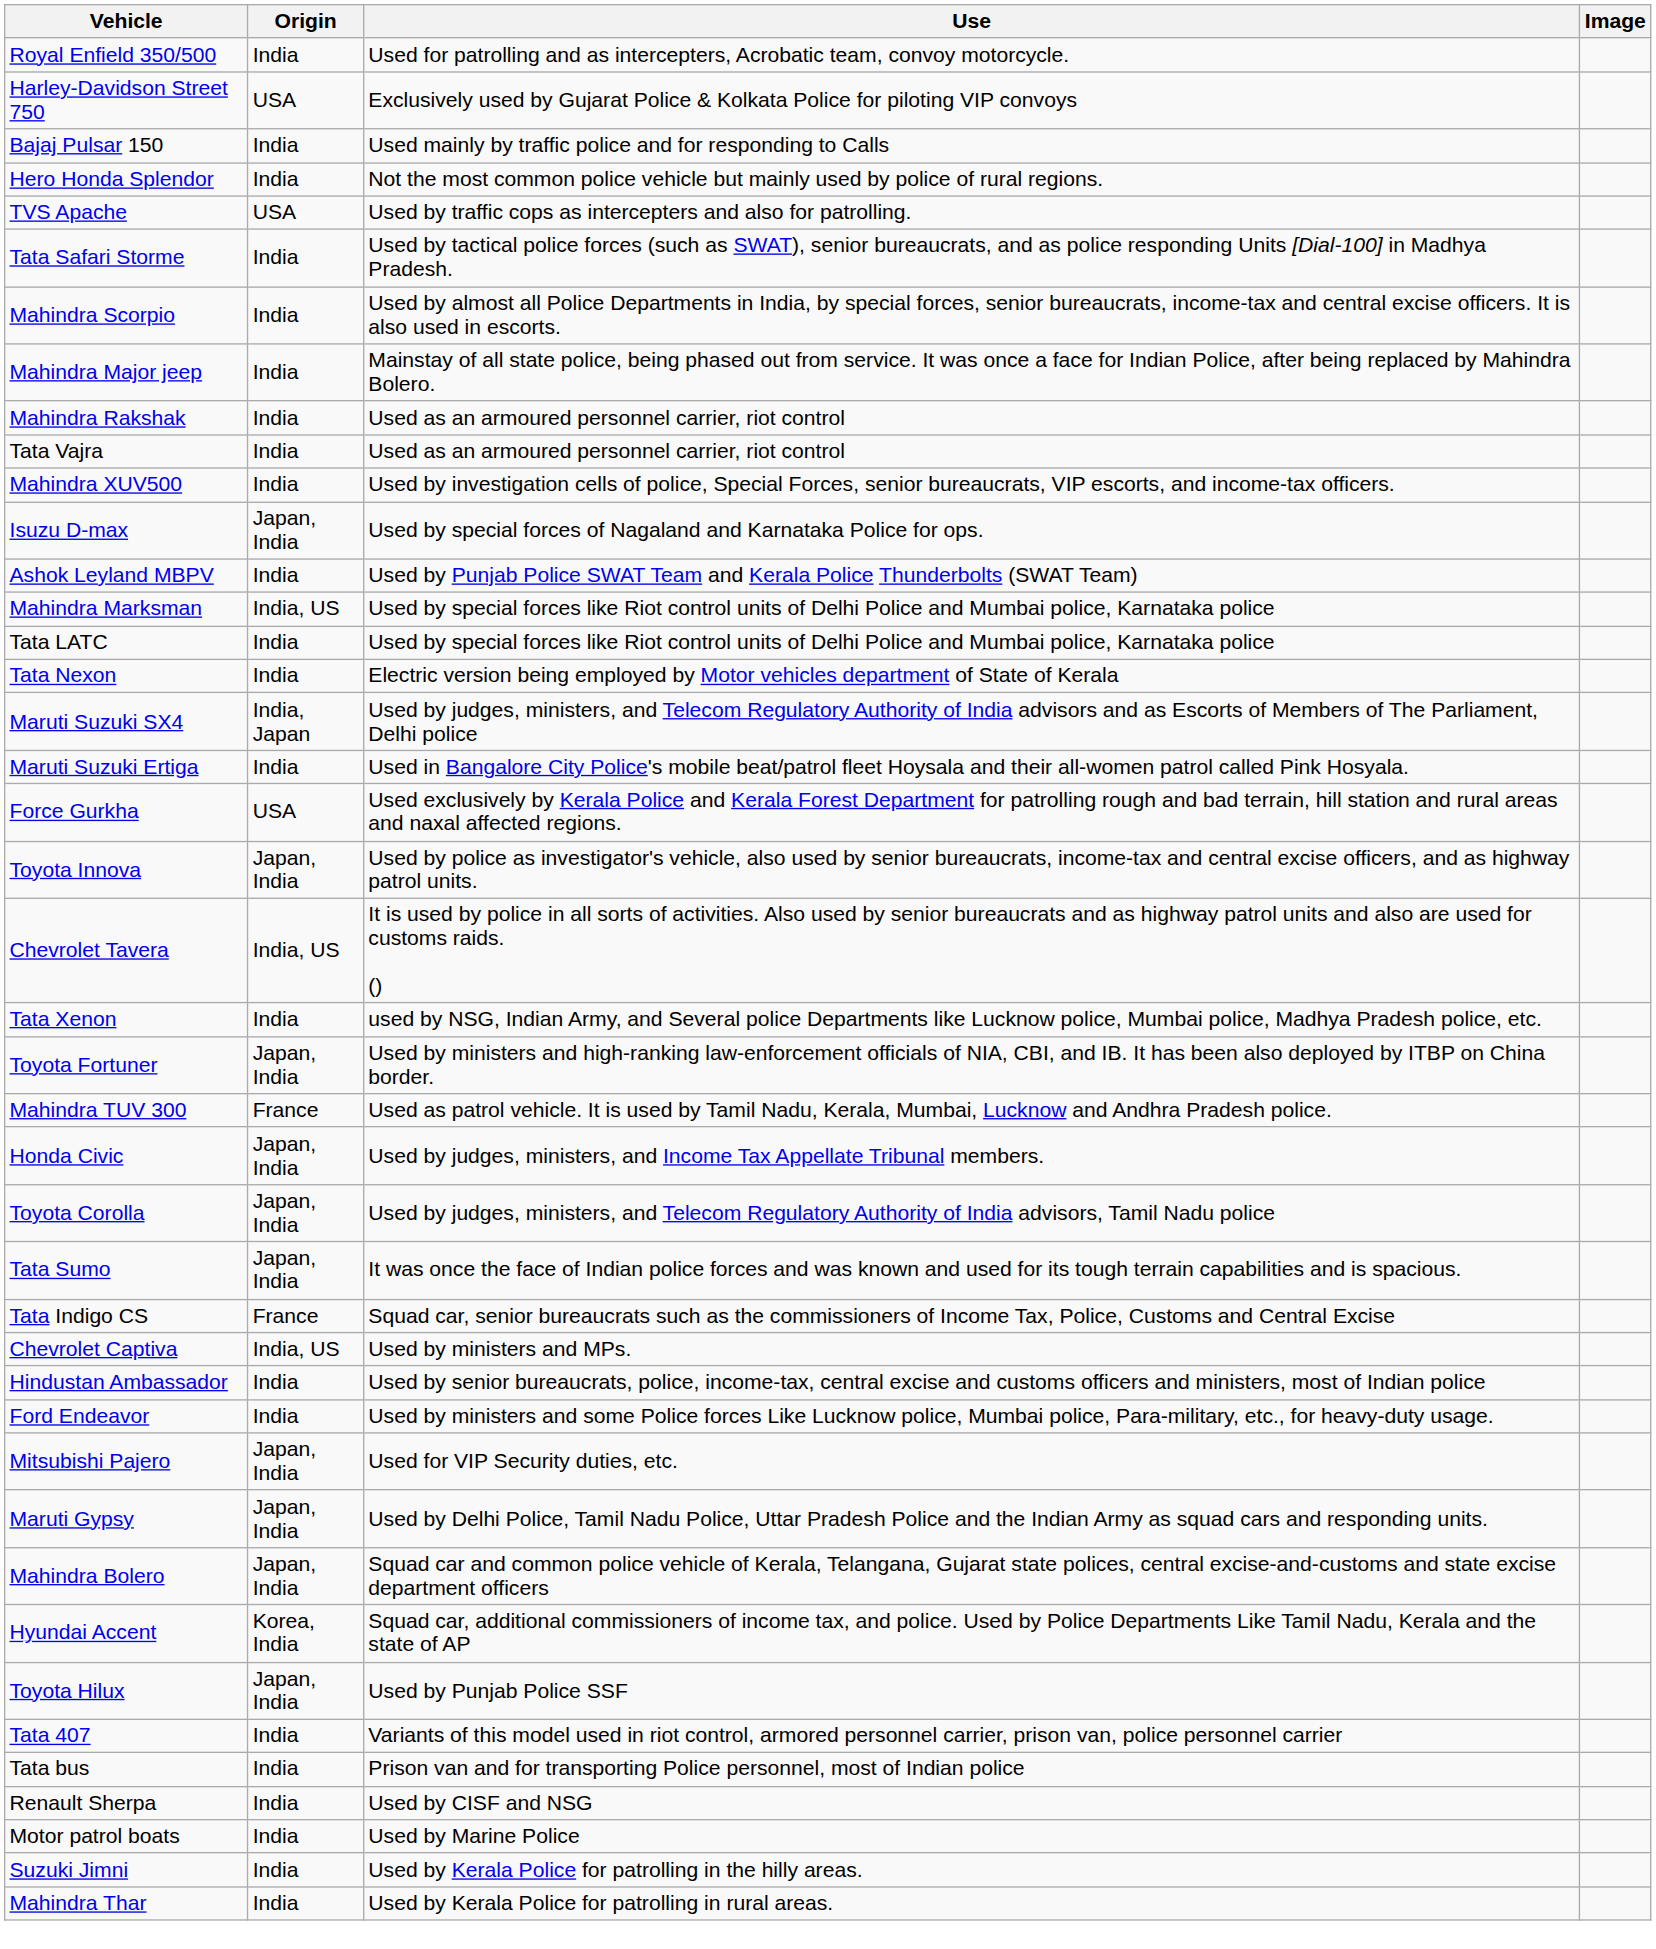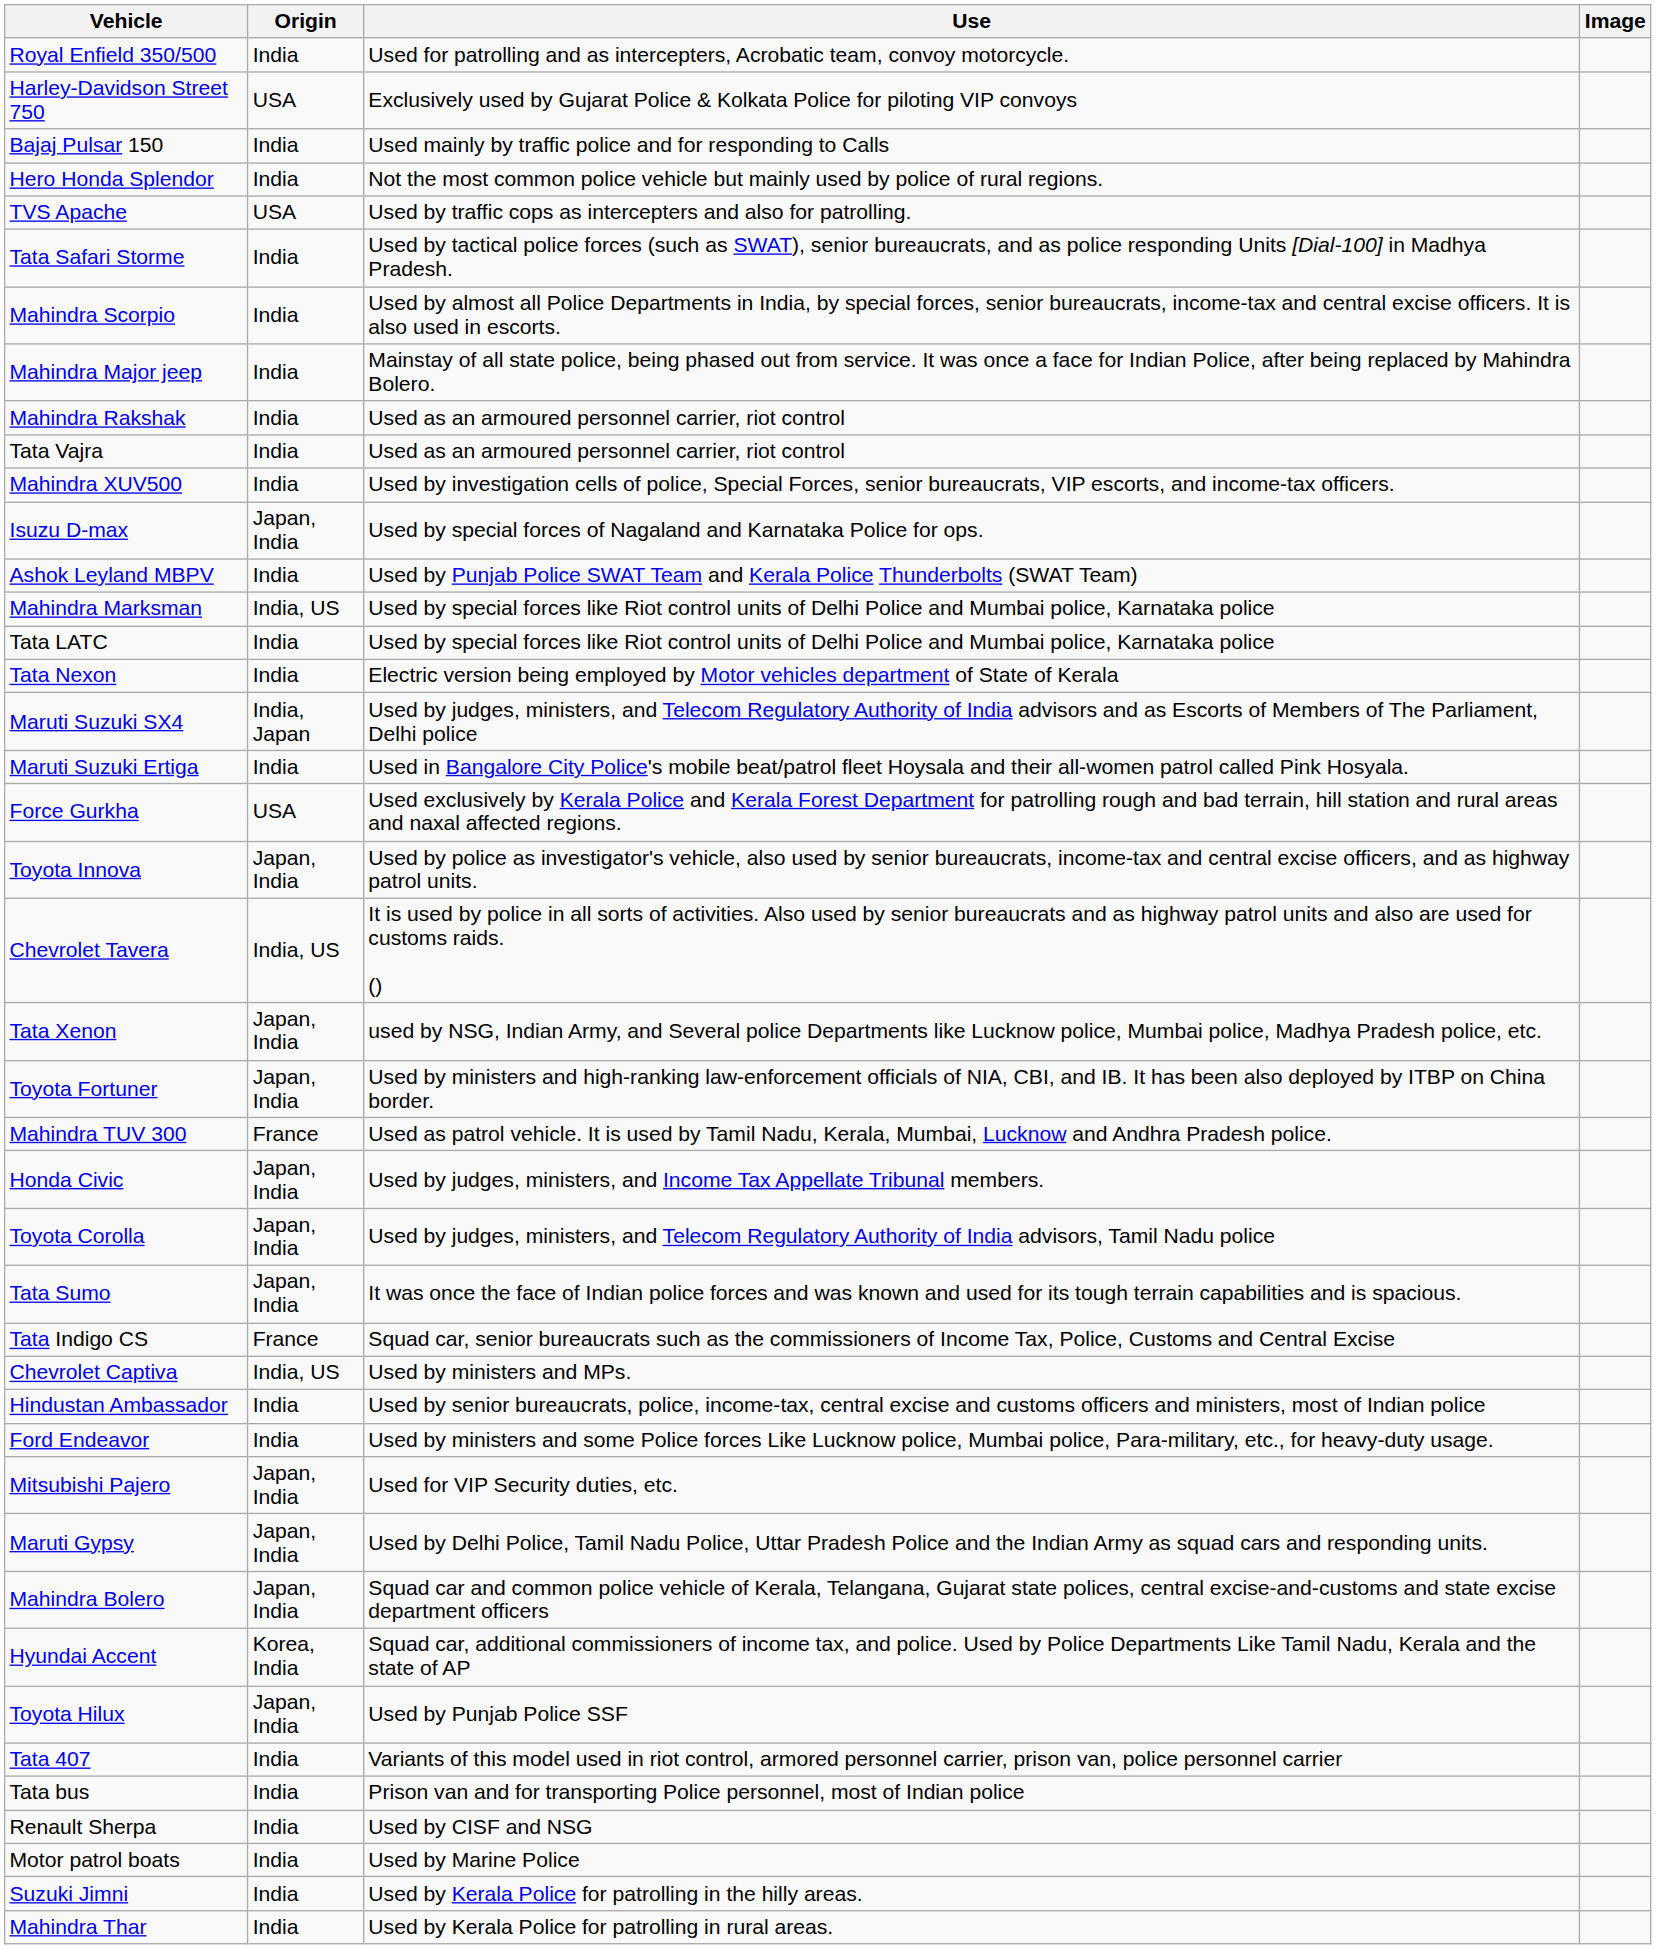(276, 1019) India -> (284, 1031) Japan, India
